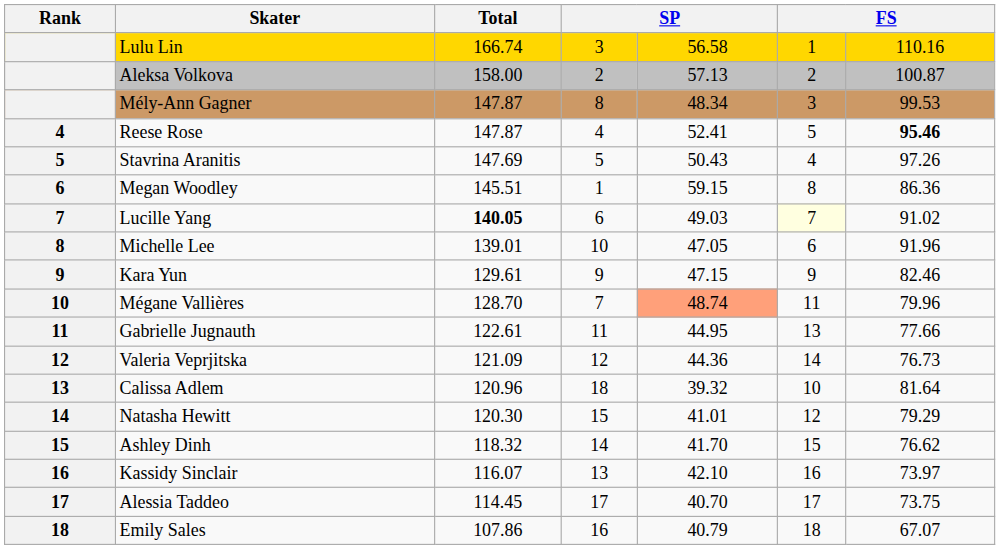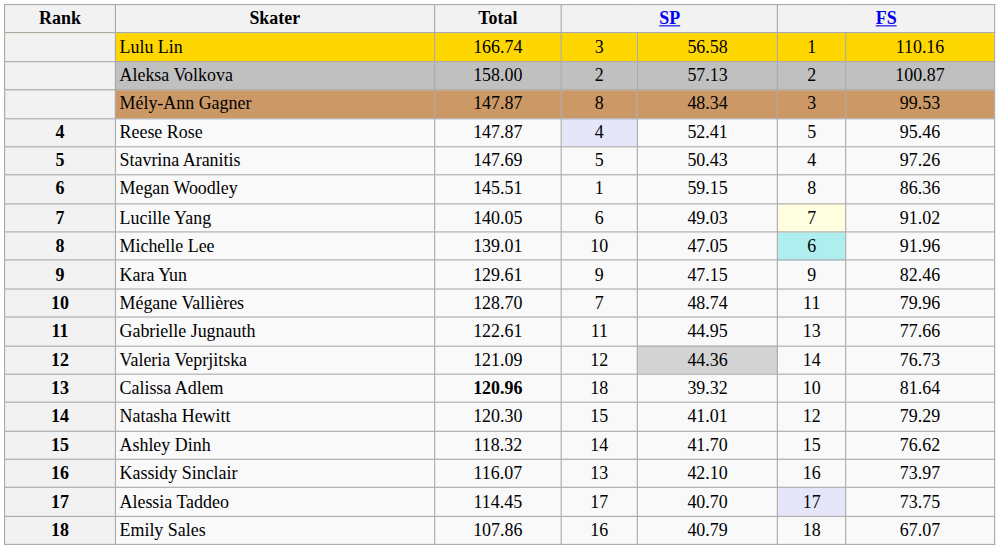(599, 132) no background -> (599, 132) lavender background
(920, 132) bold -> (920, 132) normal
(498, 217) bold -> (498, 217) normal
(812, 246) no background -> (812, 246) paleturquoise background
(708, 302) lightsalmon background -> (708, 302) no background
(708, 359) no background -> (708, 359) lightgrey background
(498, 388) normal -> (498, 388) bold
(812, 501) no background -> (812, 501) lavender background
